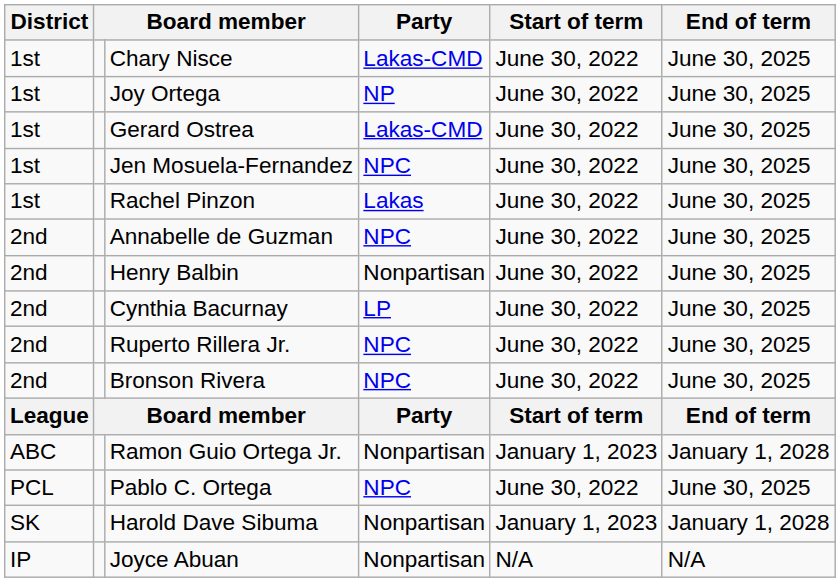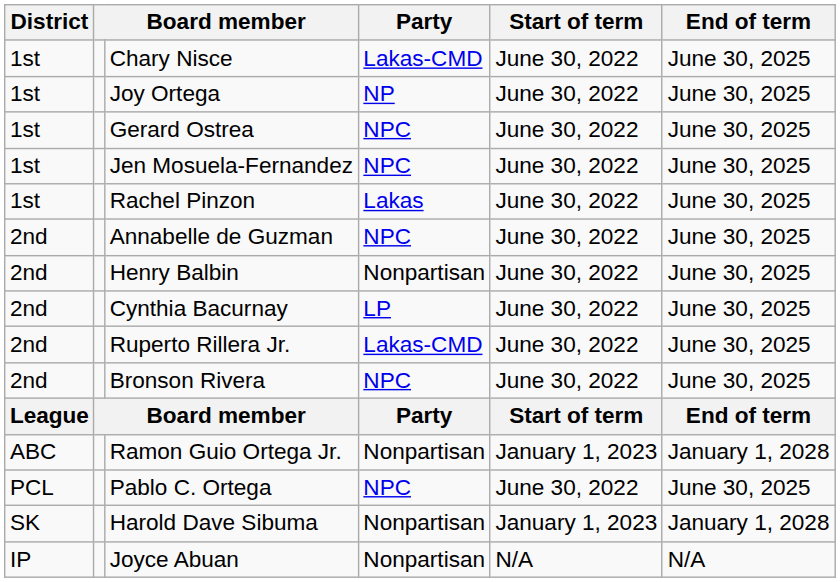(423, 129) Lakas-CMD -> (387, 129) NPC
(387, 344) NPC -> (423, 344) Lakas-CMD
